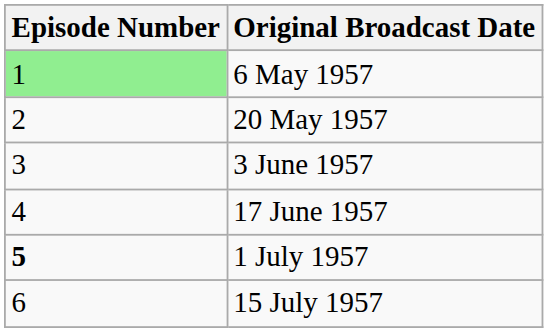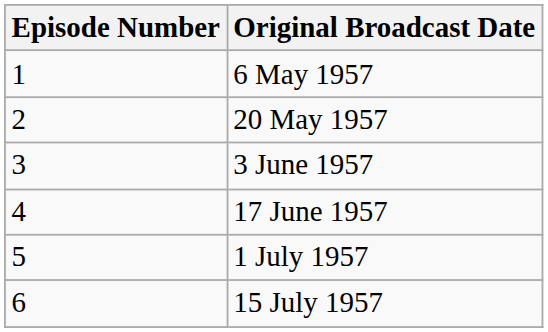(19, 73) lightgreen background -> (19, 73) no background
(19, 257) bold -> (19, 257) normal
